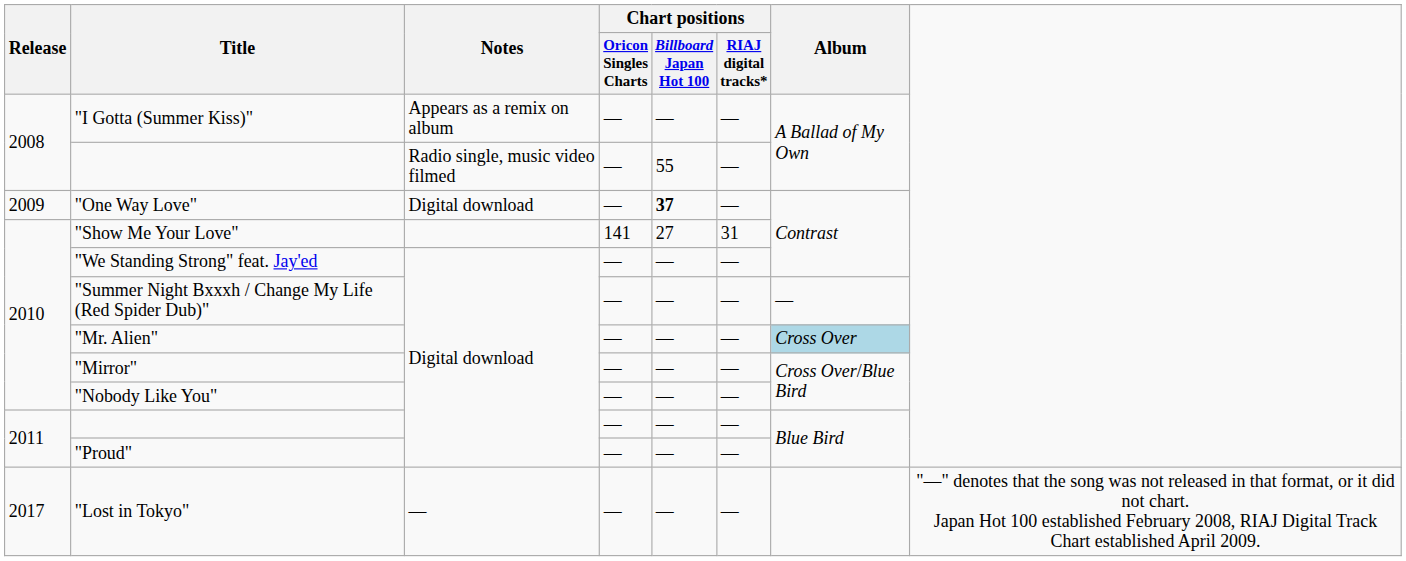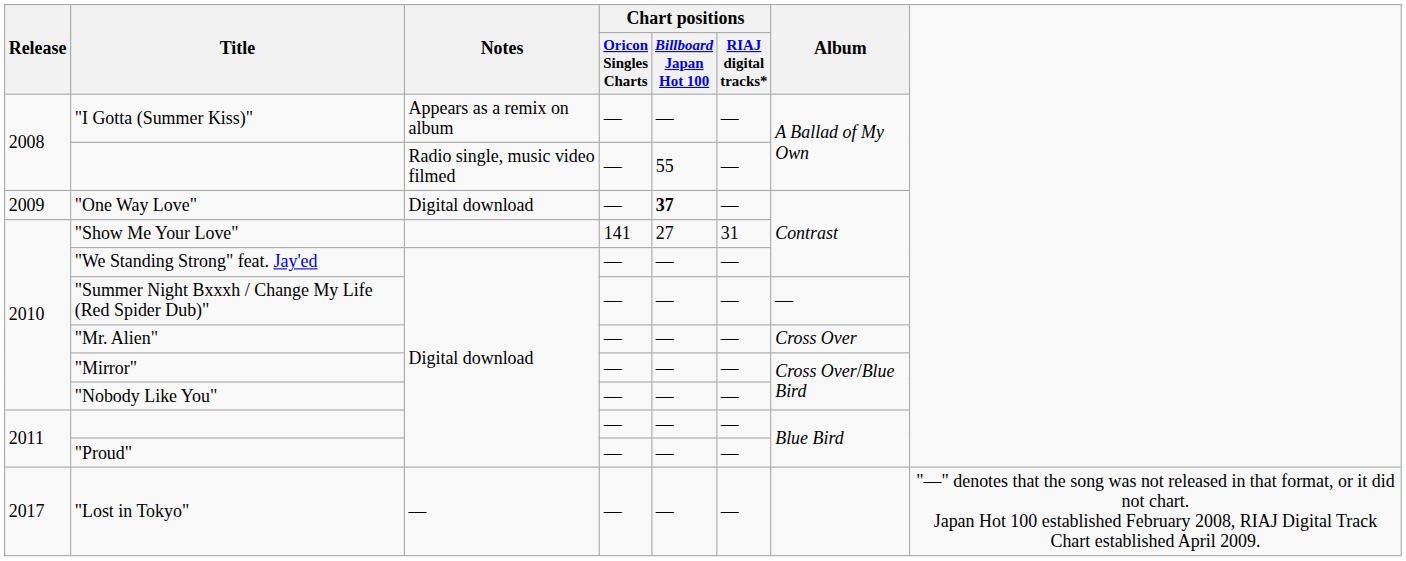(816, 338) lightblue background -> (816, 338) no background
